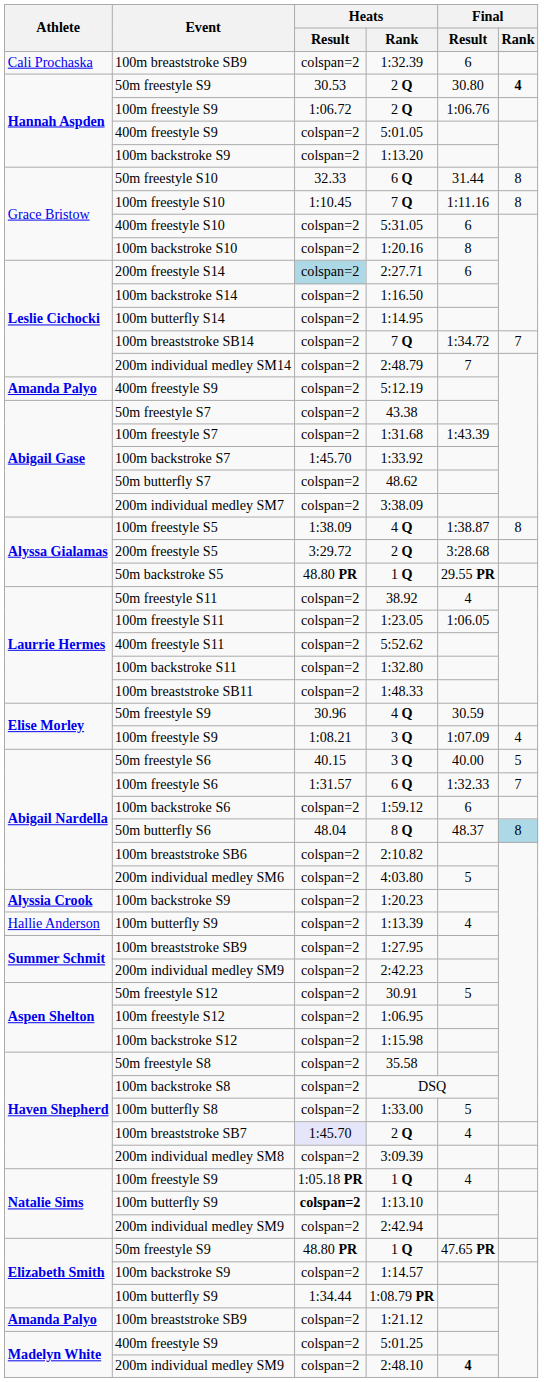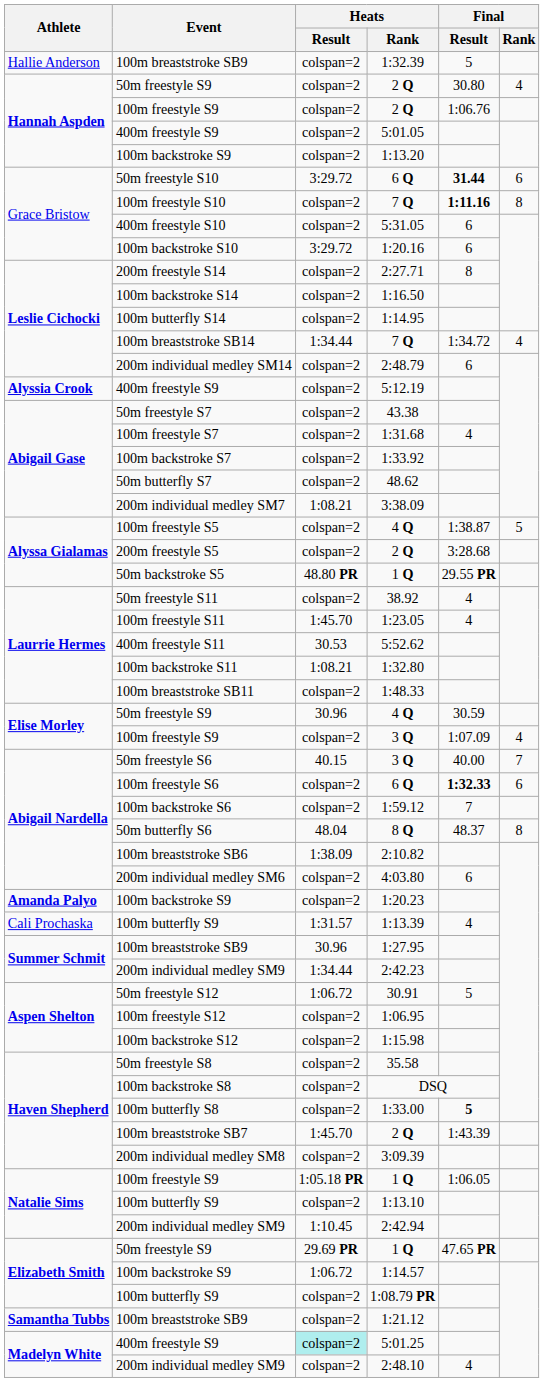(50, 63) Cali Prochaska -> (54, 63) Hallie Anderson
(468, 63) 6 -> (469, 63) 5
(330, 86) 30.53 -> (331, 86) colspan=2
(518, 86) bold -> (519, 86) normal
(330, 109) 1:06.72 -> (331, 109) colspan=2
(330, 179) 32.33 -> (331, 179) 3:29.72
(468, 179) normal -> (469, 179) bold
(518, 179) 8 -> (519, 179) 6
(330, 202) 1:10.45 -> (331, 202) colspan=2
(468, 202) normal -> (469, 202) bold
(330, 249) colspan=2 -> (331, 249) 3:29.72
(468, 249) 8 -> (469, 249) 6
(330, 272) lightblue background -> (331, 272) no background
(468, 272) 6 -> (469, 272) 8
(330, 342) colspan=2 -> (331, 342) 1:34.44
(518, 342) 7 -> (519, 342) 4
(468, 365) 7 -> (469, 365) 6
(52, 388) Amanda Palyo -> (50, 388) Alyssia Crook
(468, 435) 1:43.39 -> (469, 435) 4
(330, 458) 1:45.70 -> (331, 458) colspan=2
(330, 505) colspan=2 -> (331, 505) 1:08.21
(330, 528) 1:38.09 -> (331, 528) colspan=2
(518, 528) 8 -> (519, 528) 5
(330, 551) 3:29.72 -> (331, 551) colspan=2
(330, 621) colspan=2 -> (331, 621) 1:45.70
(468, 621) 1:06.05 -> (469, 621) 4
(330, 644) colspan=2 -> (331, 644) 30.53
(330, 668) colspan=2 -> (331, 668) 1:08.21
(330, 738) 1:08.21 -> (331, 738) colspan=2
(518, 761) 5 -> (519, 761) 7
(330, 784) 1:31.57 -> (331, 784) colspan=2
(468, 784) normal -> (469, 784) bold
(518, 784) 7 -> (519, 784) 6
(468, 807) 6 -> (469, 807) 7
(518, 831) lightblue background -> (519, 831) no background
(330, 854) colspan=2 -> (331, 854) 1:38.09
(468, 877) 5 -> (469, 877) 6
(50, 900) Alyssia Crook -> (52, 900) Amanda Palyo
(54, 924) Hallie Anderson -> (50, 924) Cali Prochaska
(330, 924) colspan=2 -> (331, 924) 1:31.57
(330, 947) colspan=2 -> (331, 947) 30.96
(330, 970) colspan=2 -> (331, 970) 1:34.44
(330, 994) colspan=2 -> (331, 994) 1:06.72
(468, 1110) normal -> (469, 1110) bold
(330, 1133) lavender background -> (331, 1133) no background
(468, 1133) 4 -> (469, 1133) 1:43.39
(468, 1180) 4 -> (469, 1180) 1:06.05
(330, 1203) bold -> (331, 1203) normal
(330, 1226) colspan=2 -> (331, 1226) 1:10.45
(330, 1250) 48.80 PR -> (331, 1250) 29.69 PR
(330, 1273) colspan=2 -> (331, 1273) 1:06.72
(330, 1296) 1:34.44 -> (331, 1296) colspan=2
(52, 1319) Amanda Palyo -> (59, 1319) Samantha Tubbs
(330, 1343) no background -> (331, 1343) paleturquoise background
(468, 1366) bold -> (469, 1366) normal
